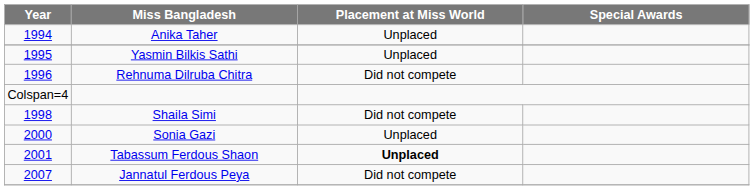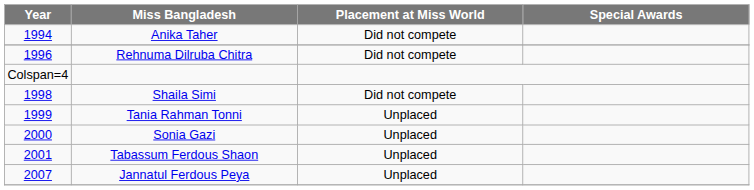(410, 35) Unplaced -> (410, 35) Did not compete
- row: (38, 55)
+ row: (38, 115)
(410, 155) bold -> (410, 155) normal
(410, 175) Did not compete -> (410, 175) Unplaced
